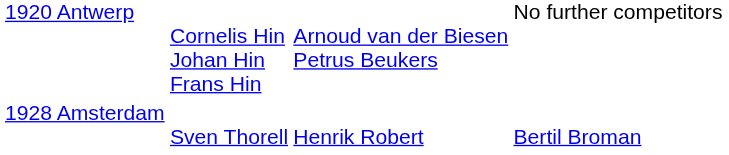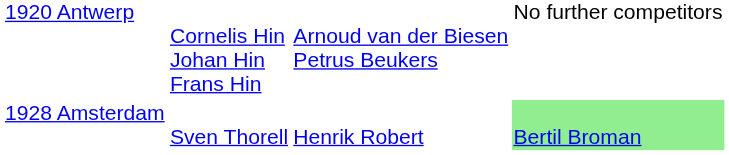(577, 136) no background -> (577, 136) lightgreen background
